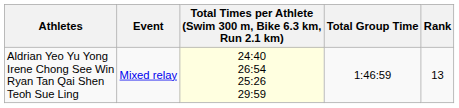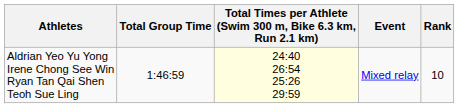columns swapped: (148, 26) <-> (373, 26)
(438, 75) 13 -> (438, 75) 10
